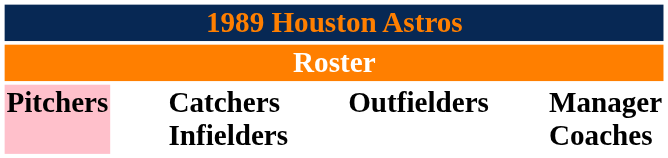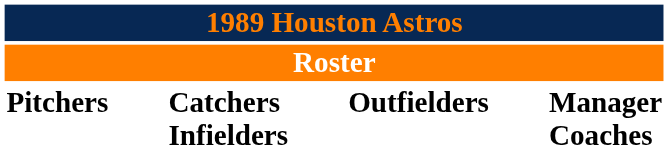(57, 102) pink background -> (57, 102) no background
